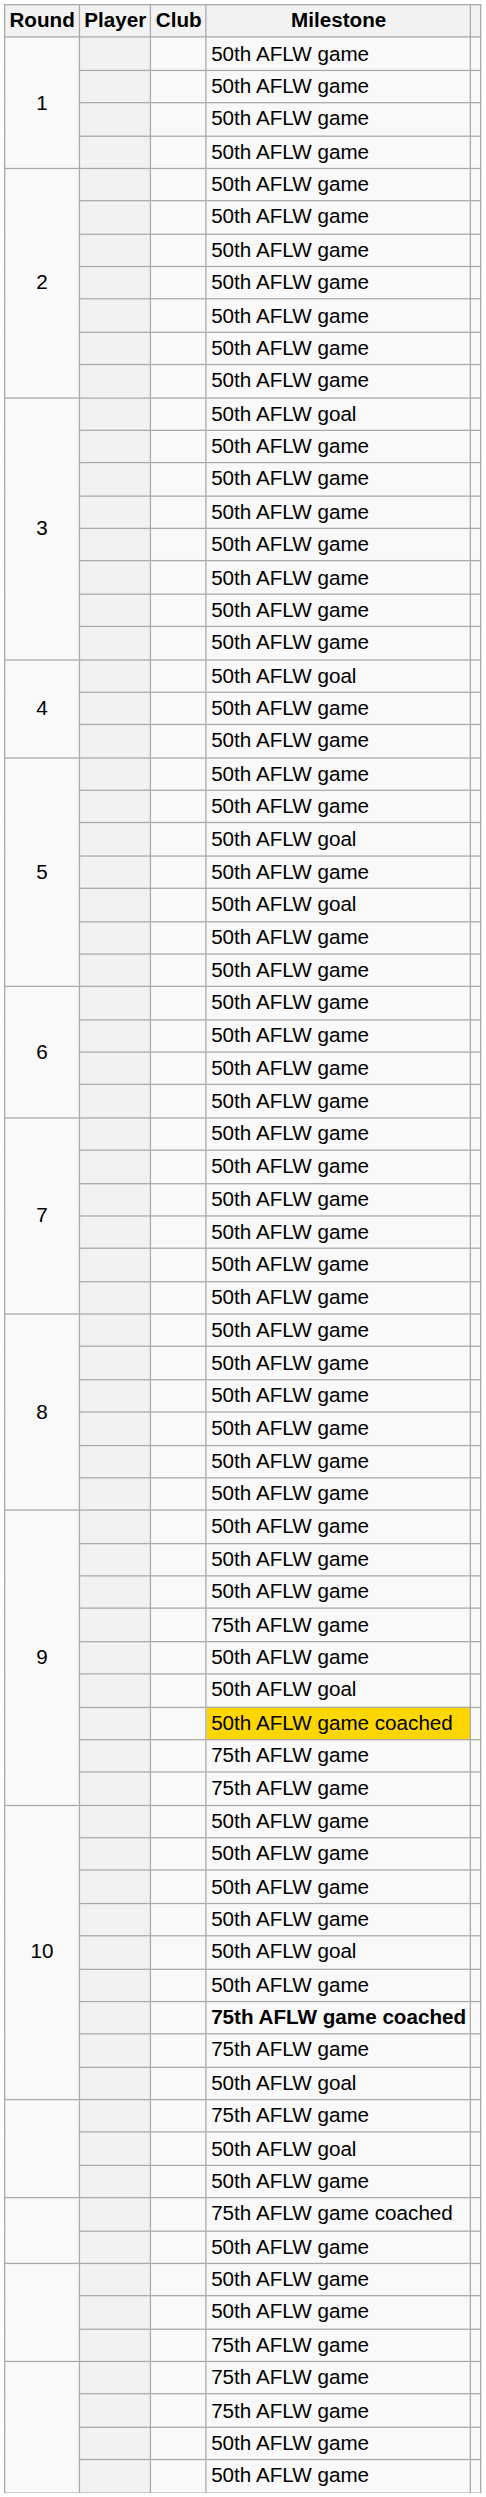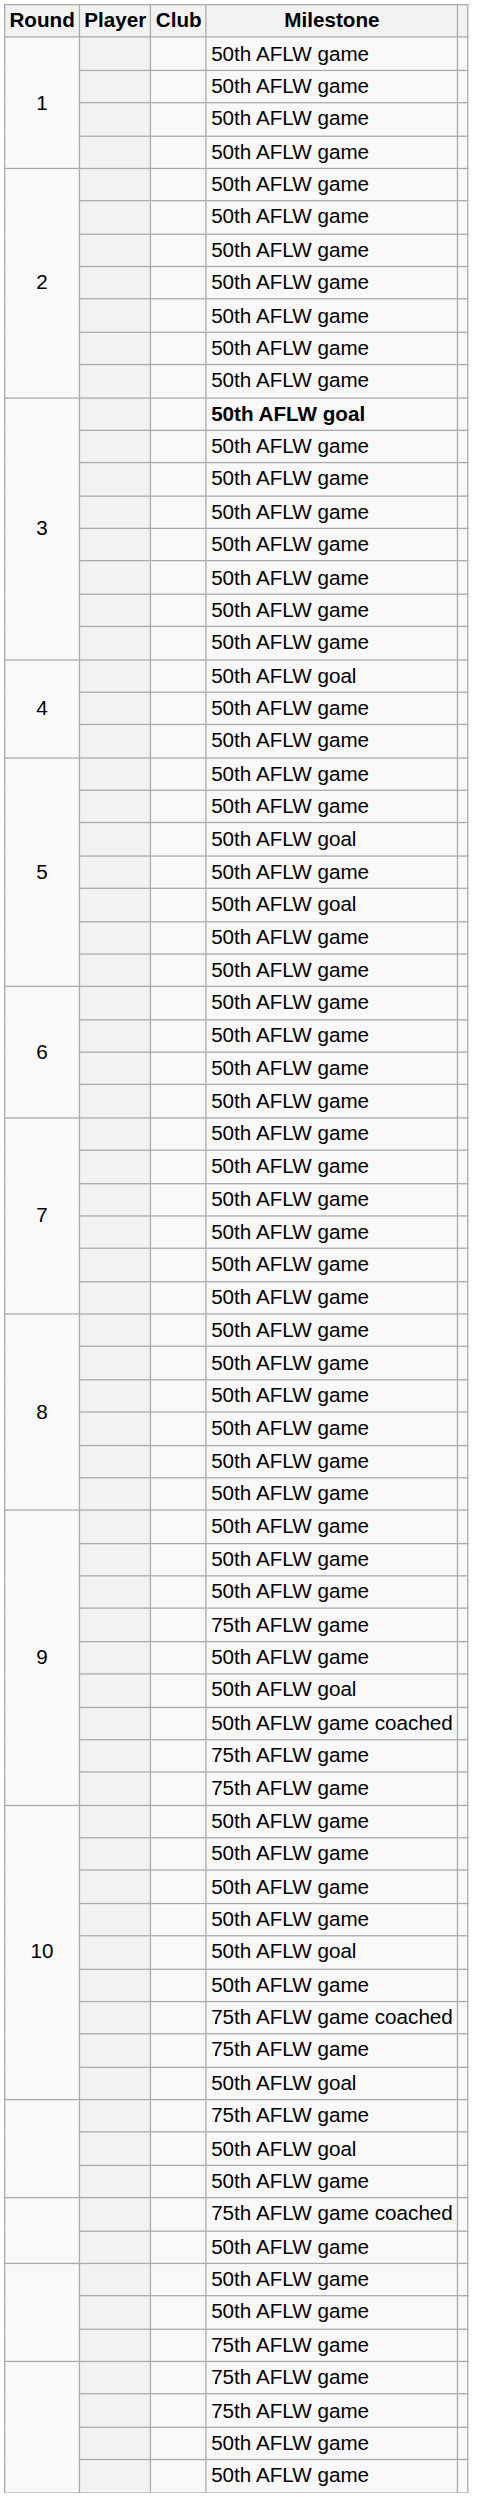(284, 413) normal -> (288, 413) bold
(332, 1723) gold background -> (332, 1723) no background
(339, 2017) bold -> (332, 2017) normal
